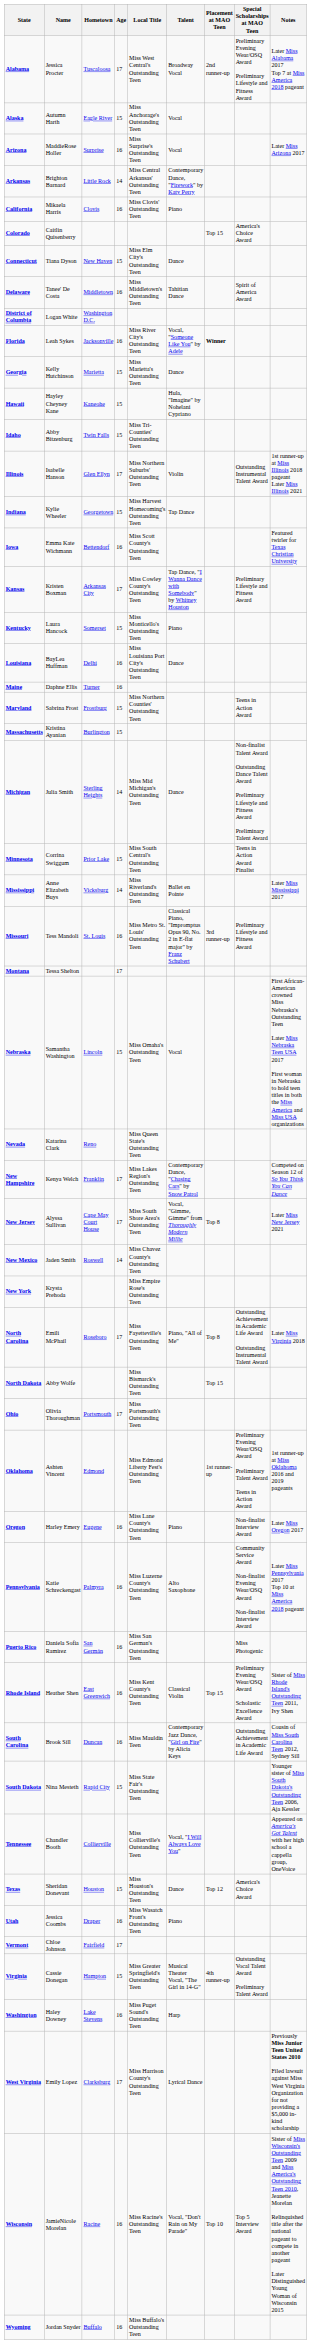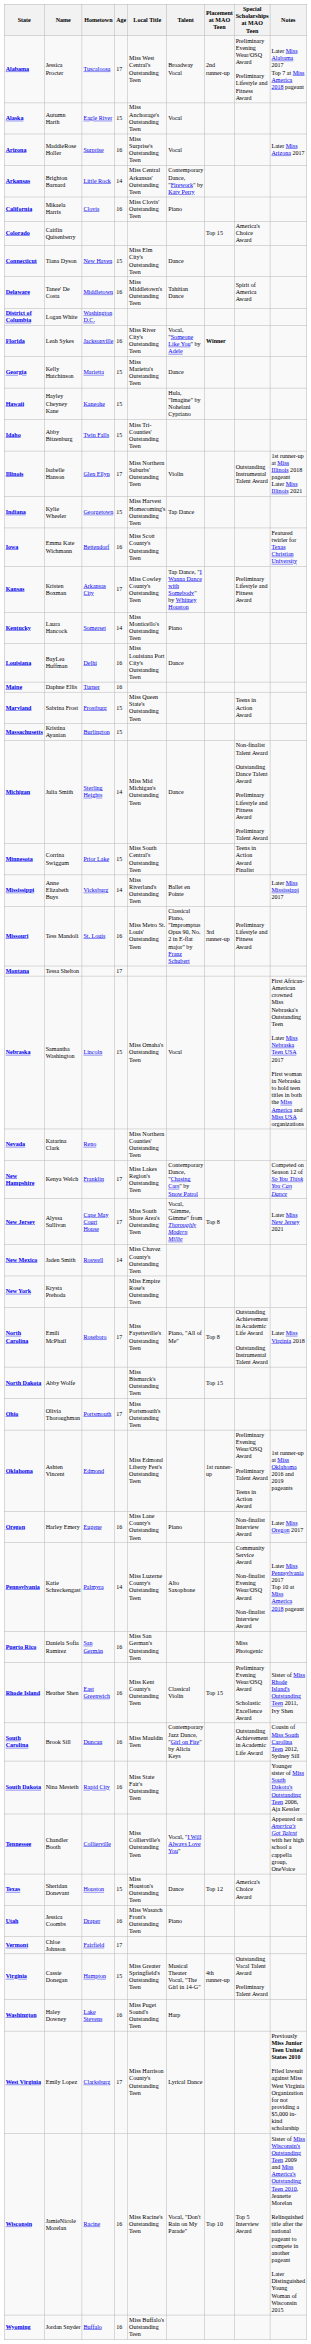(119, 628) 15 -> (119, 628) 14
(147, 708) Miss Northern Counties' Outstanding Teen -> (144, 708) Miss Queen State's Outstanding Teen
(144, 1145) Miss Queen State's Outstanding Teen -> (147, 1145) Miss Northern Counties' Outstanding Teen
(119, 1587) 16 -> (119, 1587) 14
(119, 1788) 15 -> (119, 1788) 16
